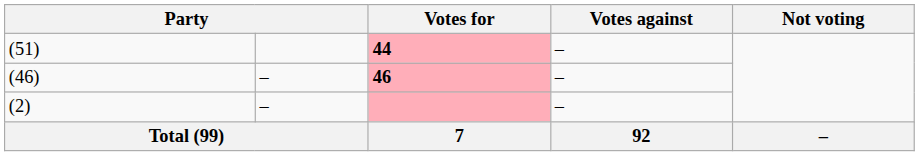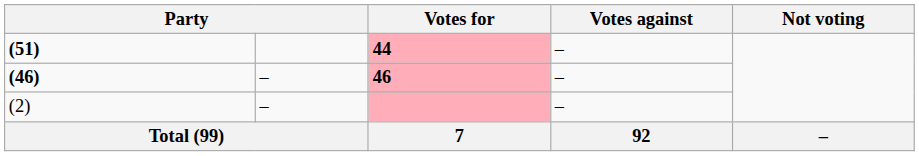(24, 48) normal -> (24, 48) bold
(24, 77) normal -> (24, 77) bold
